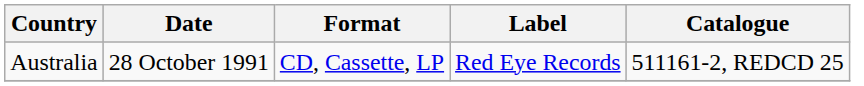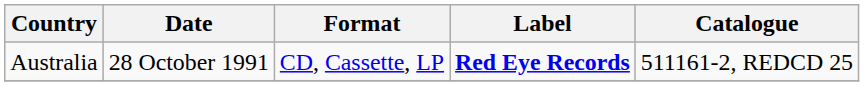(538, 61) normal -> (542, 61) bold
